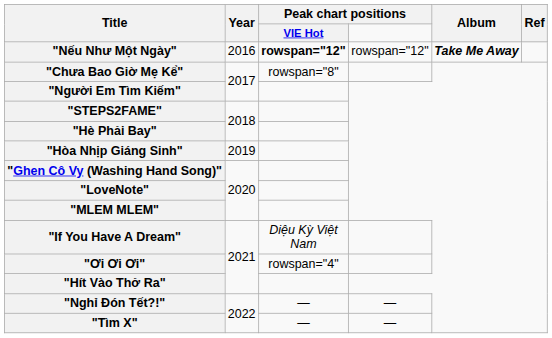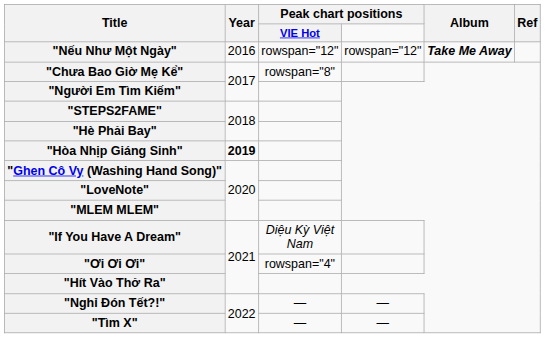(303, 51) bold -> (300, 51) normal
(242, 150) normal -> (242, 150) bold
